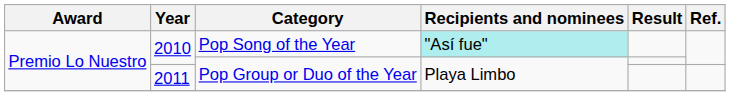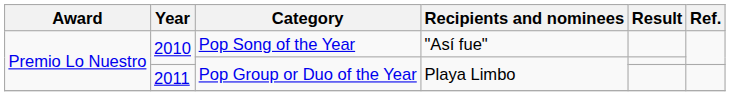(456, 44) paleturquoise background -> (456, 44) no background
